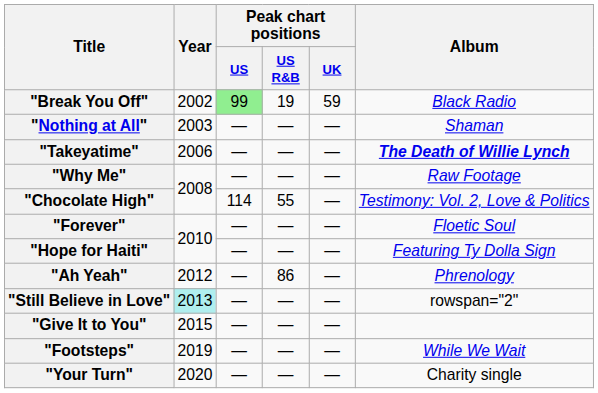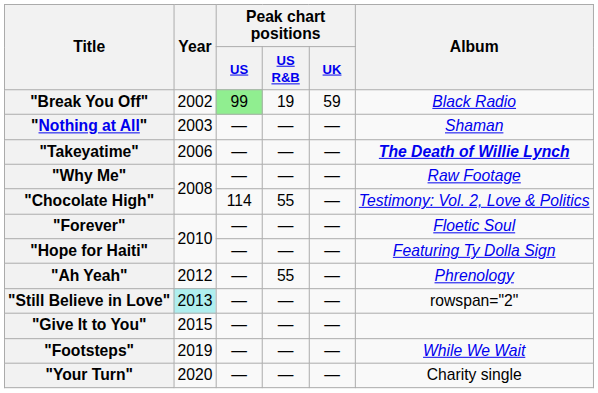(286, 276) 86 -> (286, 276) 55
